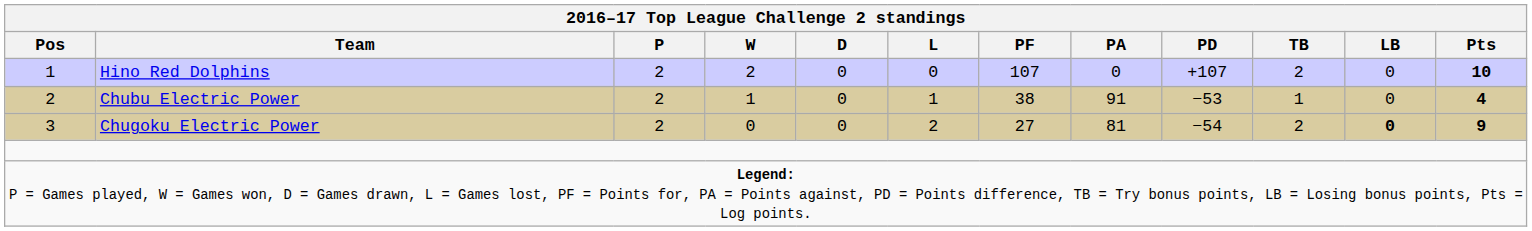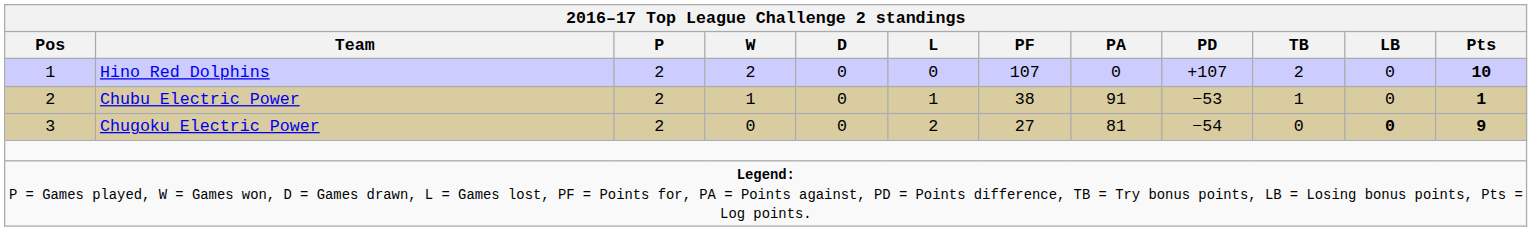(1481, 100) 4 -> (1481, 100) 1
(1299, 127) 2 -> (1299, 127) 0
